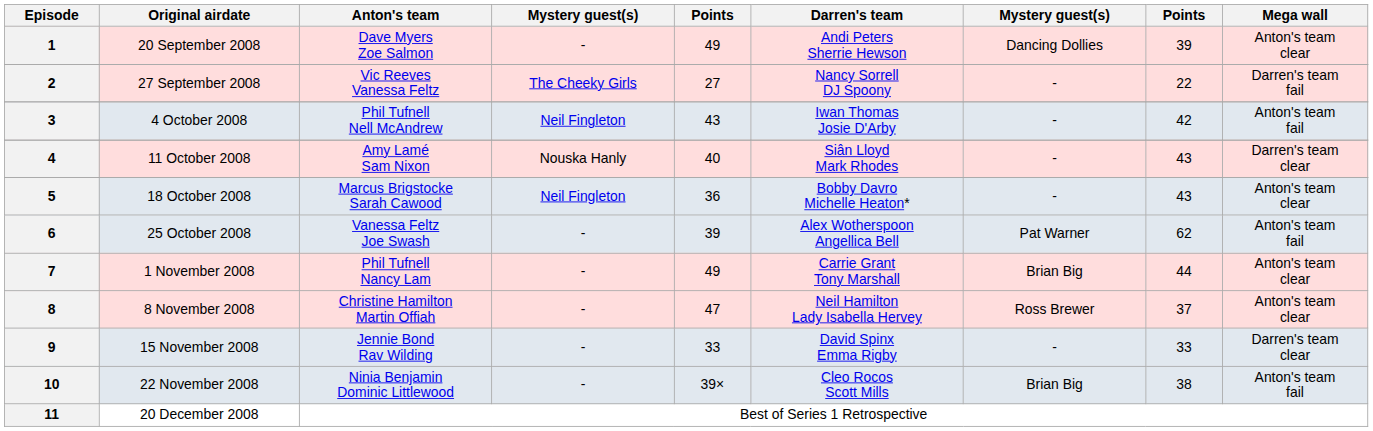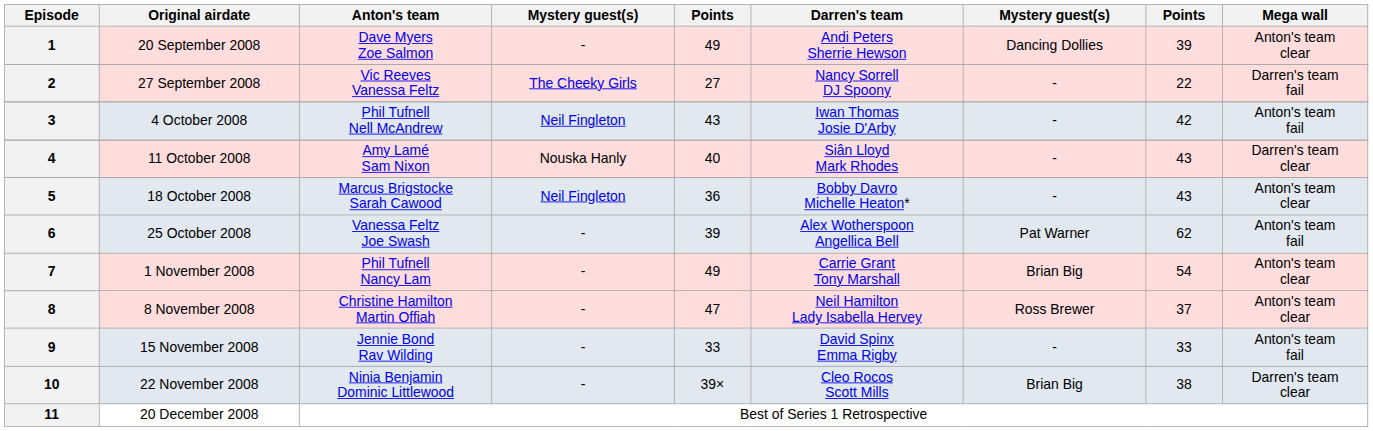(1184, 271) 44 -> (1184, 271) 54
(1295, 347) Darren's team clear -> (1295, 347) Anton's team fail
(1295, 385) Anton's team fail -> (1295, 385) Darren's team clear
